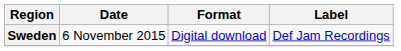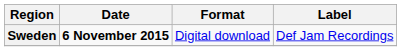(114, 35) normal -> (116, 35) bold
